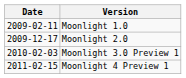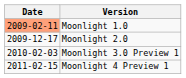(32, 25) no background -> (32, 25) lightsalmon background
